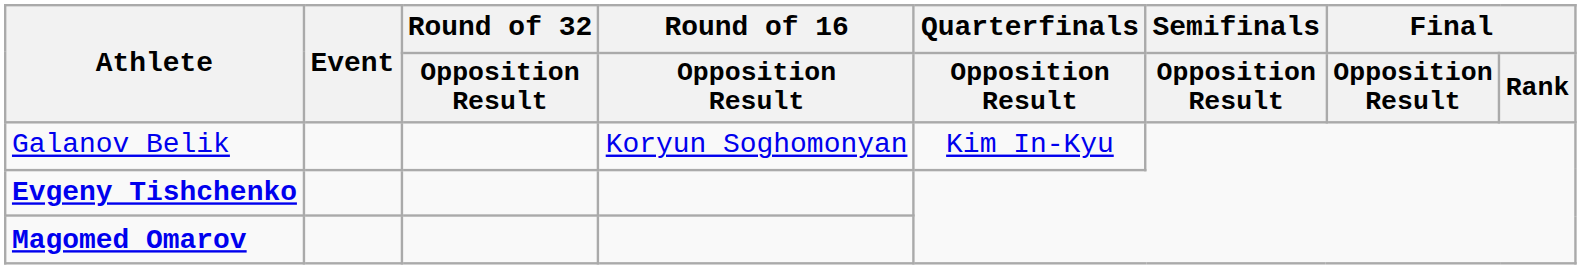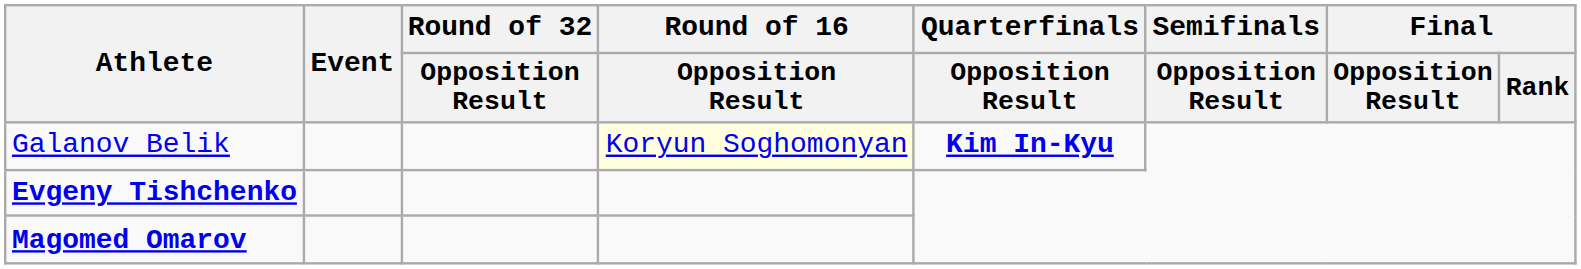(757, 146) no background -> (757, 146) lightyellow background
(1030, 146) normal -> (1030, 146) bold
